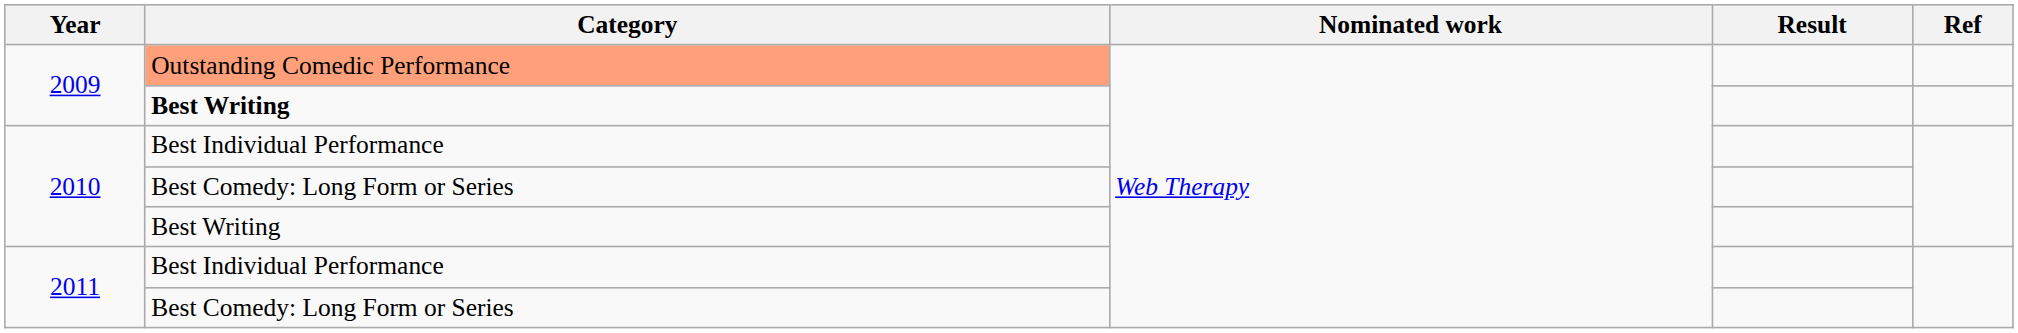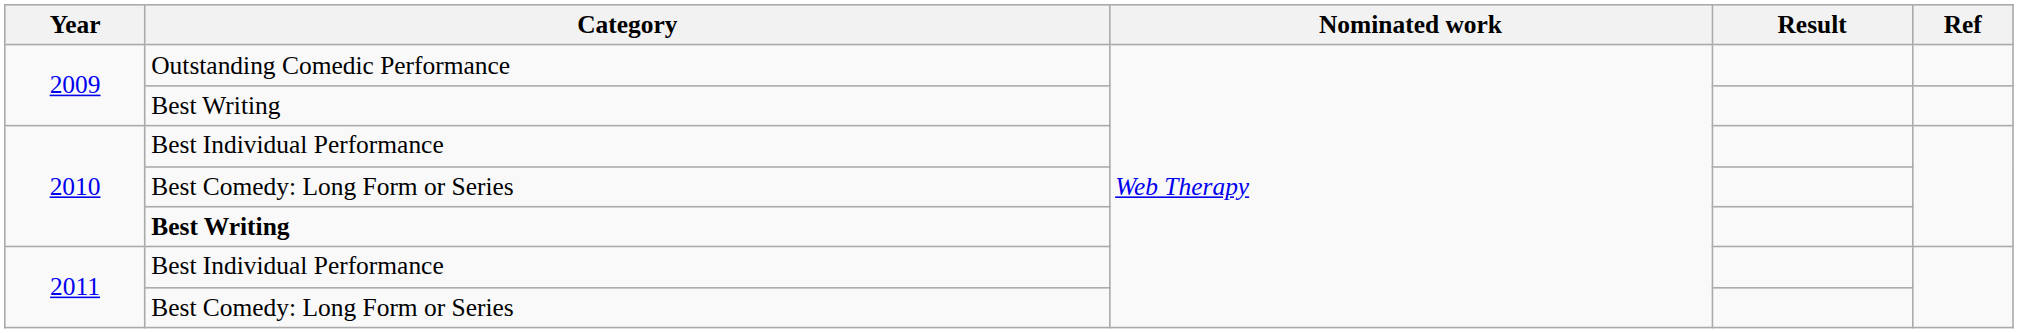(331, 65) lightsalmon background -> (331, 65) no background
(220, 105) bold -> (216, 105) normal
(216, 226) normal -> (220, 226) bold
